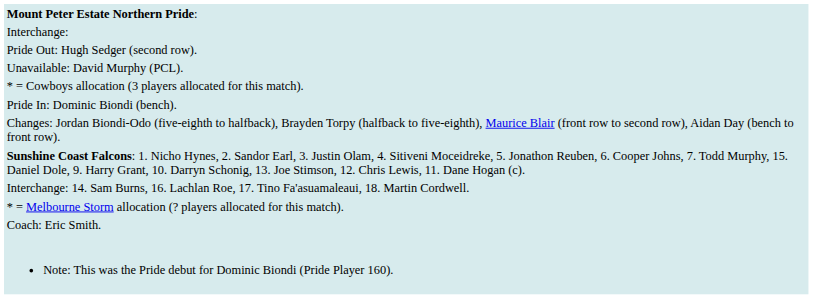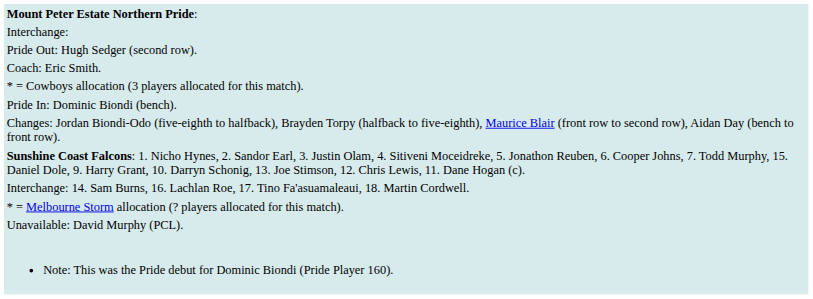(95, 68) Unavailable: David Murphy (PCL). -> (54, 68) Coach: Eric Smith.
(54, 225) Coach: Eric Smith. -> (95, 225) Unavailable: David Murphy (PCL).
